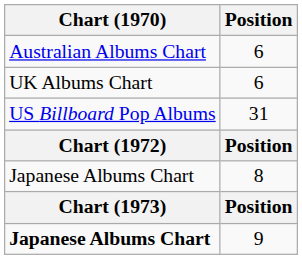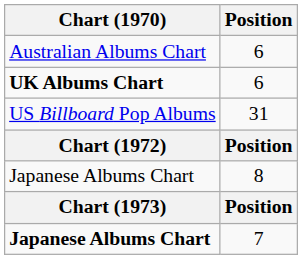(81, 82) normal -> (86, 82) bold
(259, 238) 9 -> (259, 238) 7
